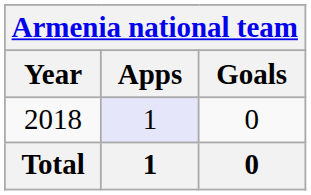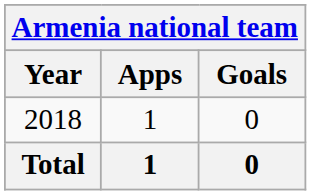(150, 119) lavender background -> (150, 119) no background
